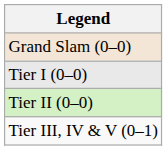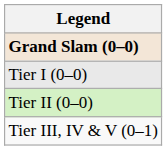(70, 46) normal -> (74, 46) bold
